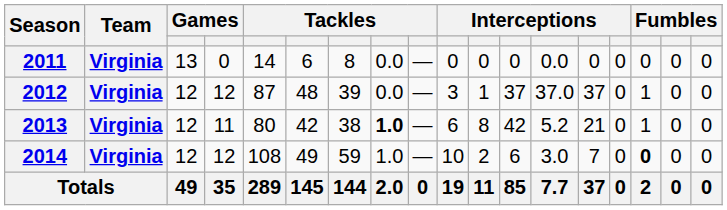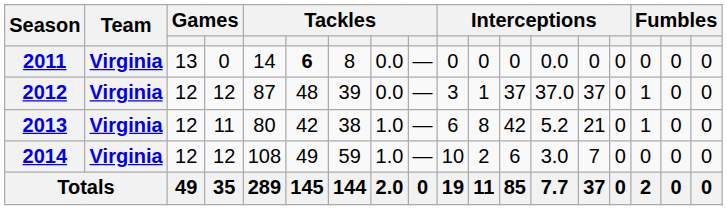(307, 61) normal -> (307, 61) bold
(389, 124) bold -> (389, 124) normal
(646, 156) bold -> (646, 156) normal
